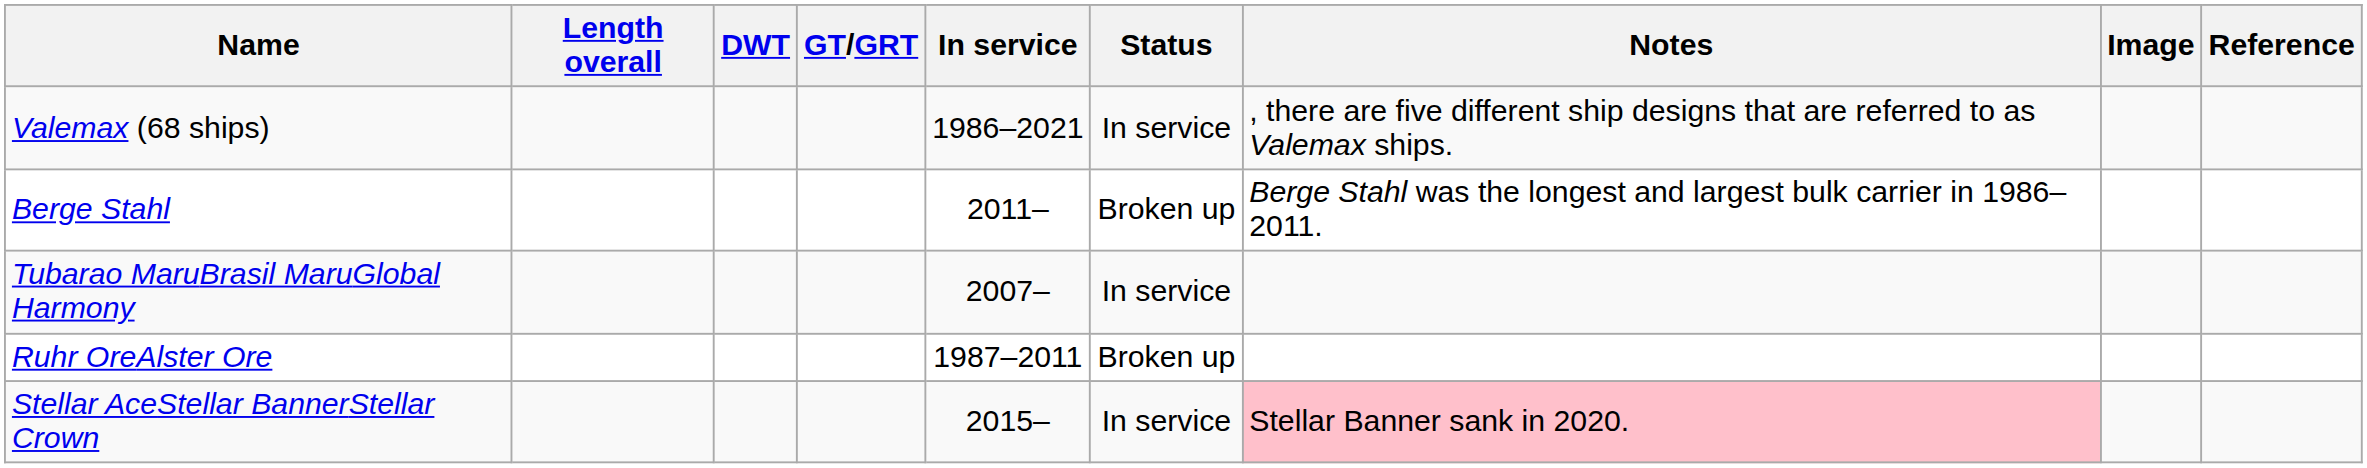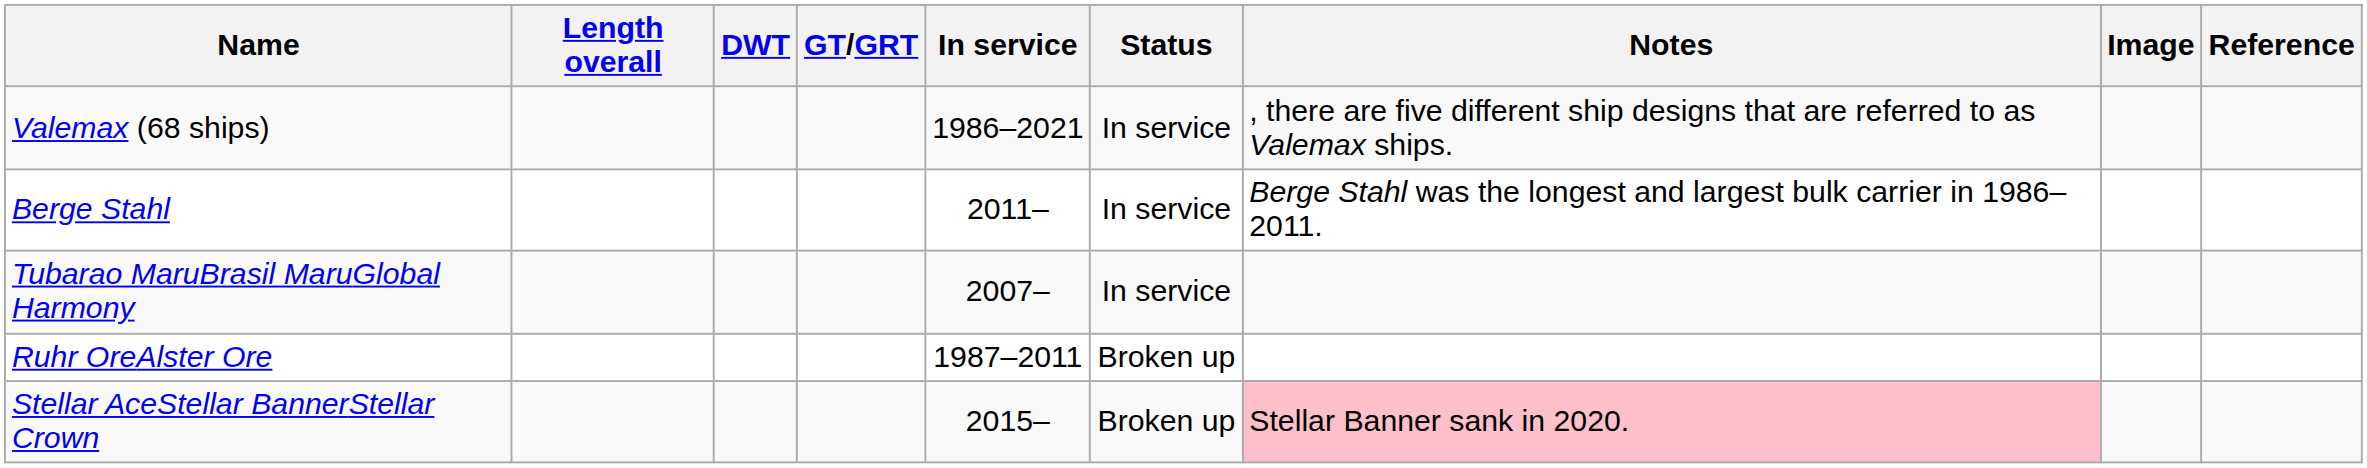(1166, 209) Broken up -> (1166, 209) In service
(1166, 421) In service -> (1166, 421) Broken up
